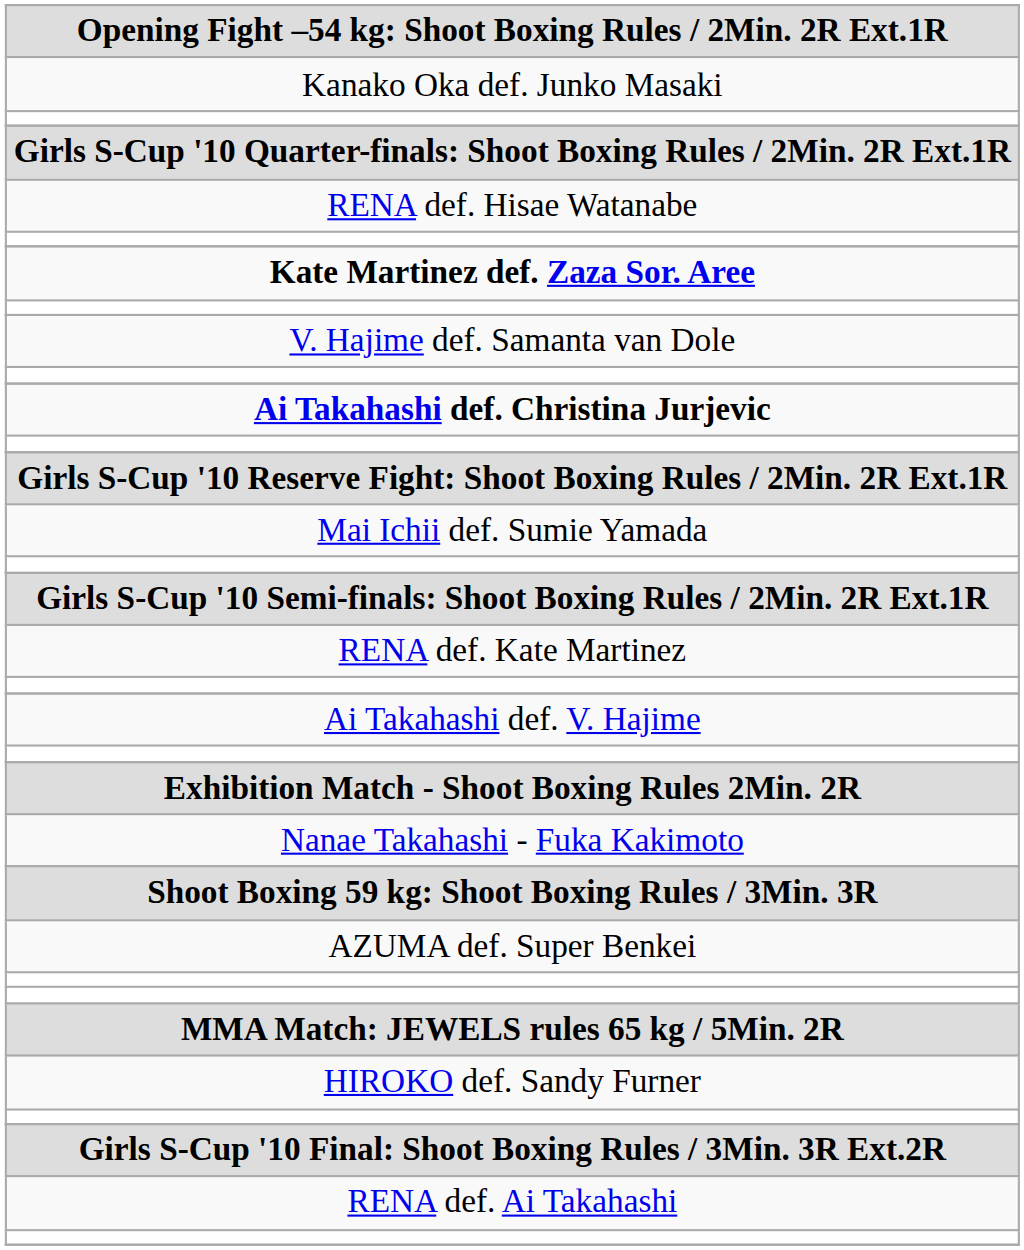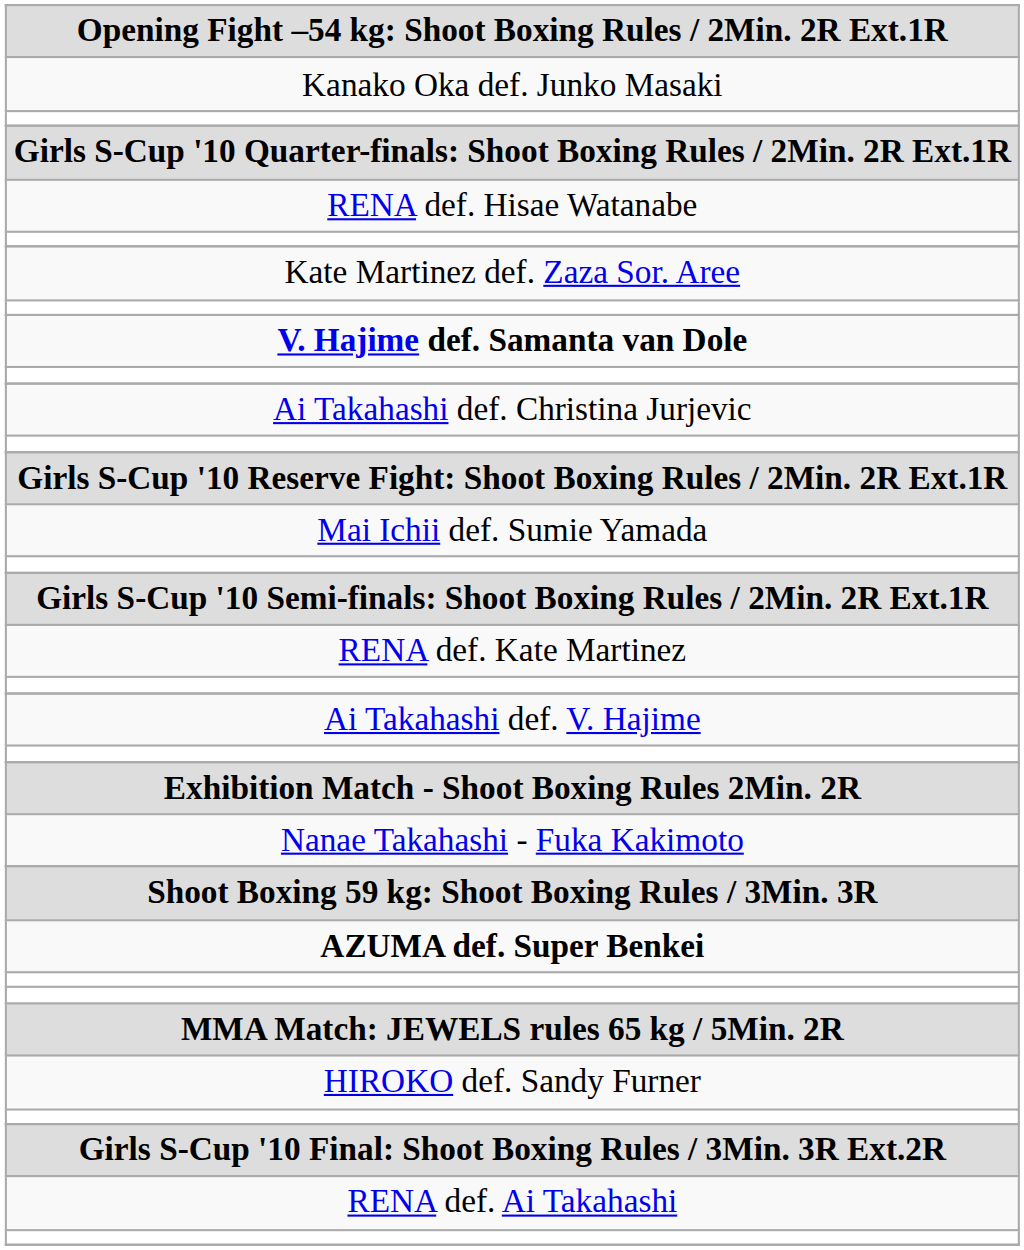(512, 272) bold -> (512, 272) normal
(512, 340) normal -> (512, 340) bold
(512, 408) bold -> (512, 408) normal
(512, 945) normal -> (512, 945) bold
